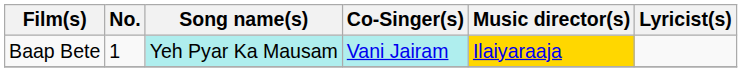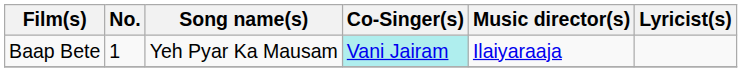(244, 50) paleturquoise background -> (244, 50) no background
(517, 50) gold background -> (517, 50) no background
